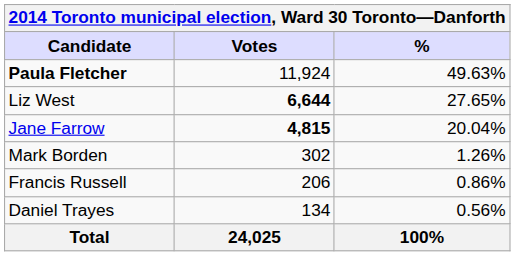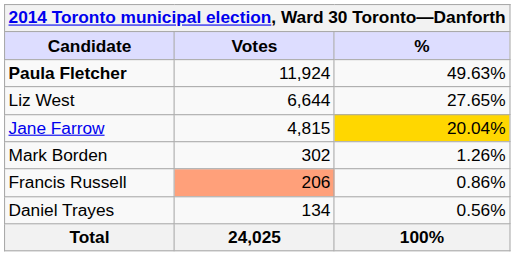(309, 100) bold -> (309, 100) normal
(309, 127) bold -> (309, 127) normal
(476, 127) no background -> (476, 127) gold background
(316, 182) no background -> (316, 182) lightsalmon background
